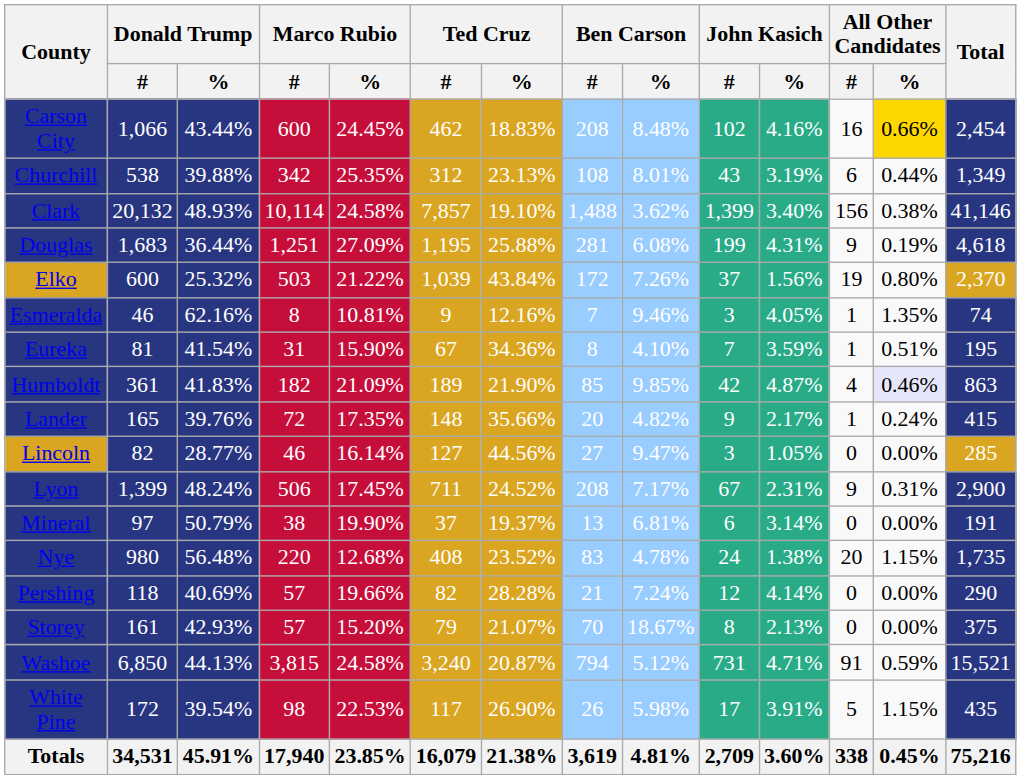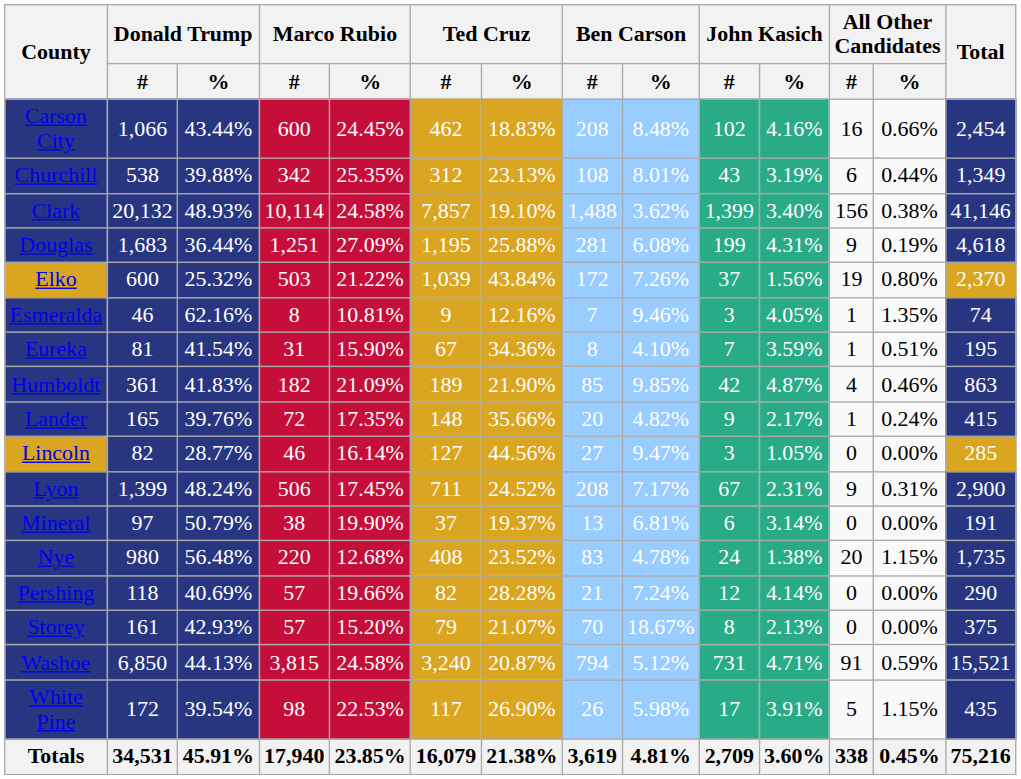(909, 128) gold background -> (909, 128) no background
(909, 384) lavender background -> (909, 384) no background
